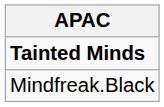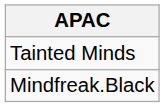(78, 53) bold -> (73, 53) normal
